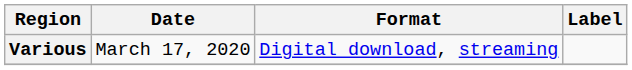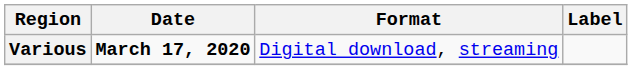(173, 50) normal -> (173, 50) bold
